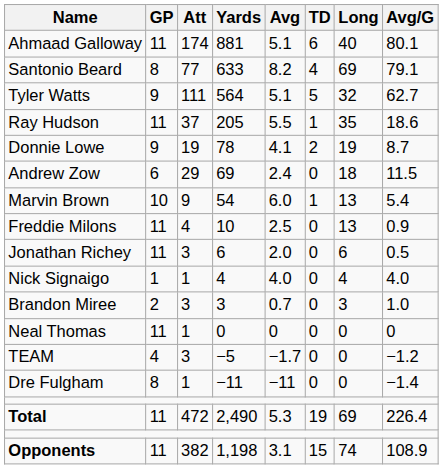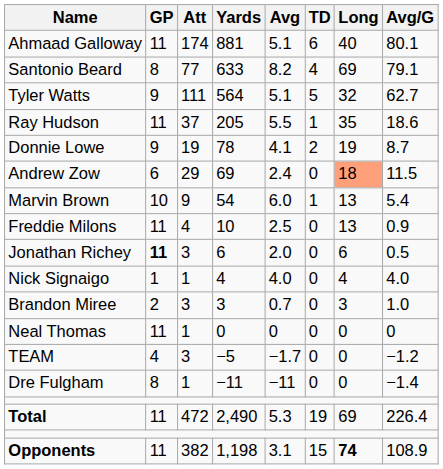(348, 174) no background -> (348, 174) lightsalmon background
(158, 252) normal -> (158, 252) bold
(348, 450) normal -> (348, 450) bold
